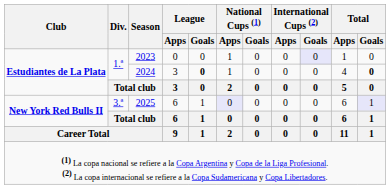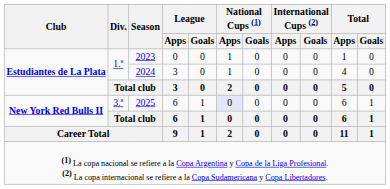(315, 56) lavender background -> (315, 56) no background
(202, 72) bold -> (202, 72) normal
(371, 72) bold -> (371, 72) normal
(371, 103) lavender background -> (371, 103) no background
